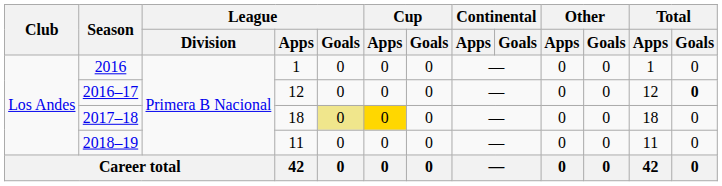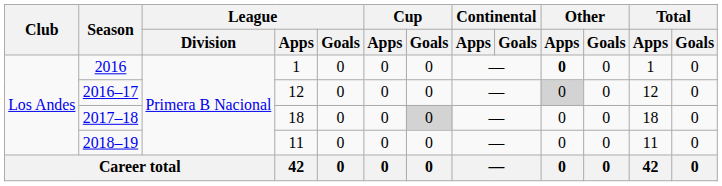(562, 67) normal -> (562, 67) bold
(562, 92) no background -> (562, 92) lightgrey background
(695, 92) bold -> (695, 92) normal
(341, 117) khaki background -> (341, 117) no background
(385, 117) gold background -> (385, 117) no background
(429, 117) no background -> (429, 117) lightgrey background
